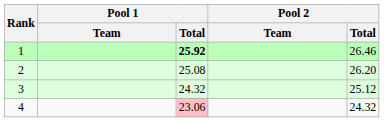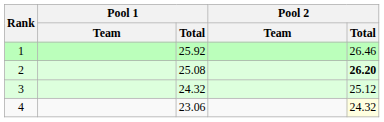(192, 51) bold -> (192, 51) normal
(363, 70) normal -> (363, 70) bold
(192, 107) pink background -> (192, 107) no background
(363, 107) no background -> (363, 107) lightyellow background
